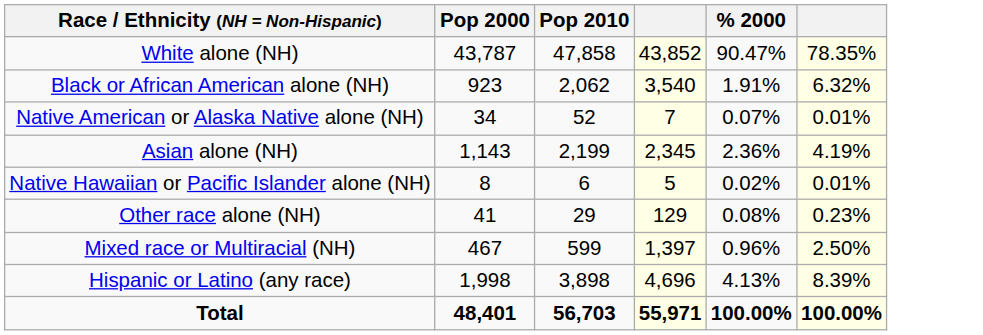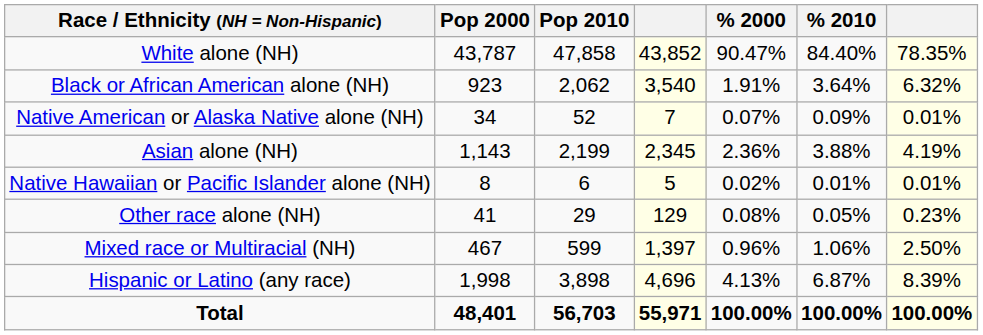+ column: (842, 20)
